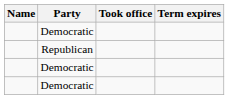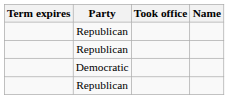columns swapped: (21, 13) <-> (189, 13)
(67, 31) Democratic -> (102, 31) Republican
(67, 85) Democratic -> (102, 85) Republican
